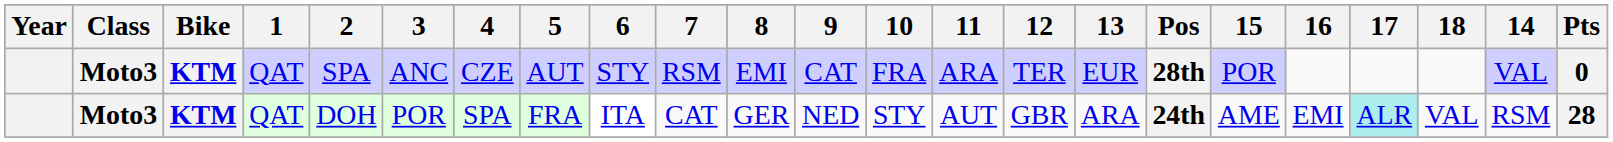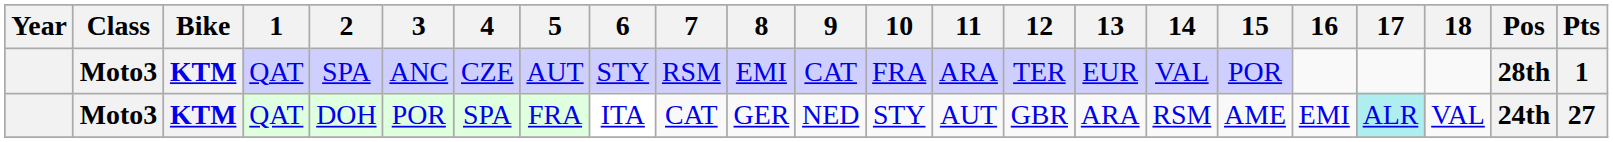columns swapped: (1521, 26) <-> (1179, 26)
(1582, 70) 0 -> (1582, 70) 1
(1582, 114) 28 -> (1582, 114) 27
